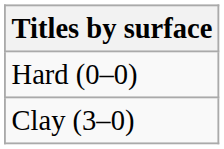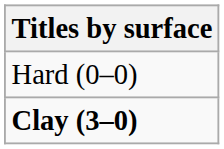(73, 119) normal -> (75, 119) bold
